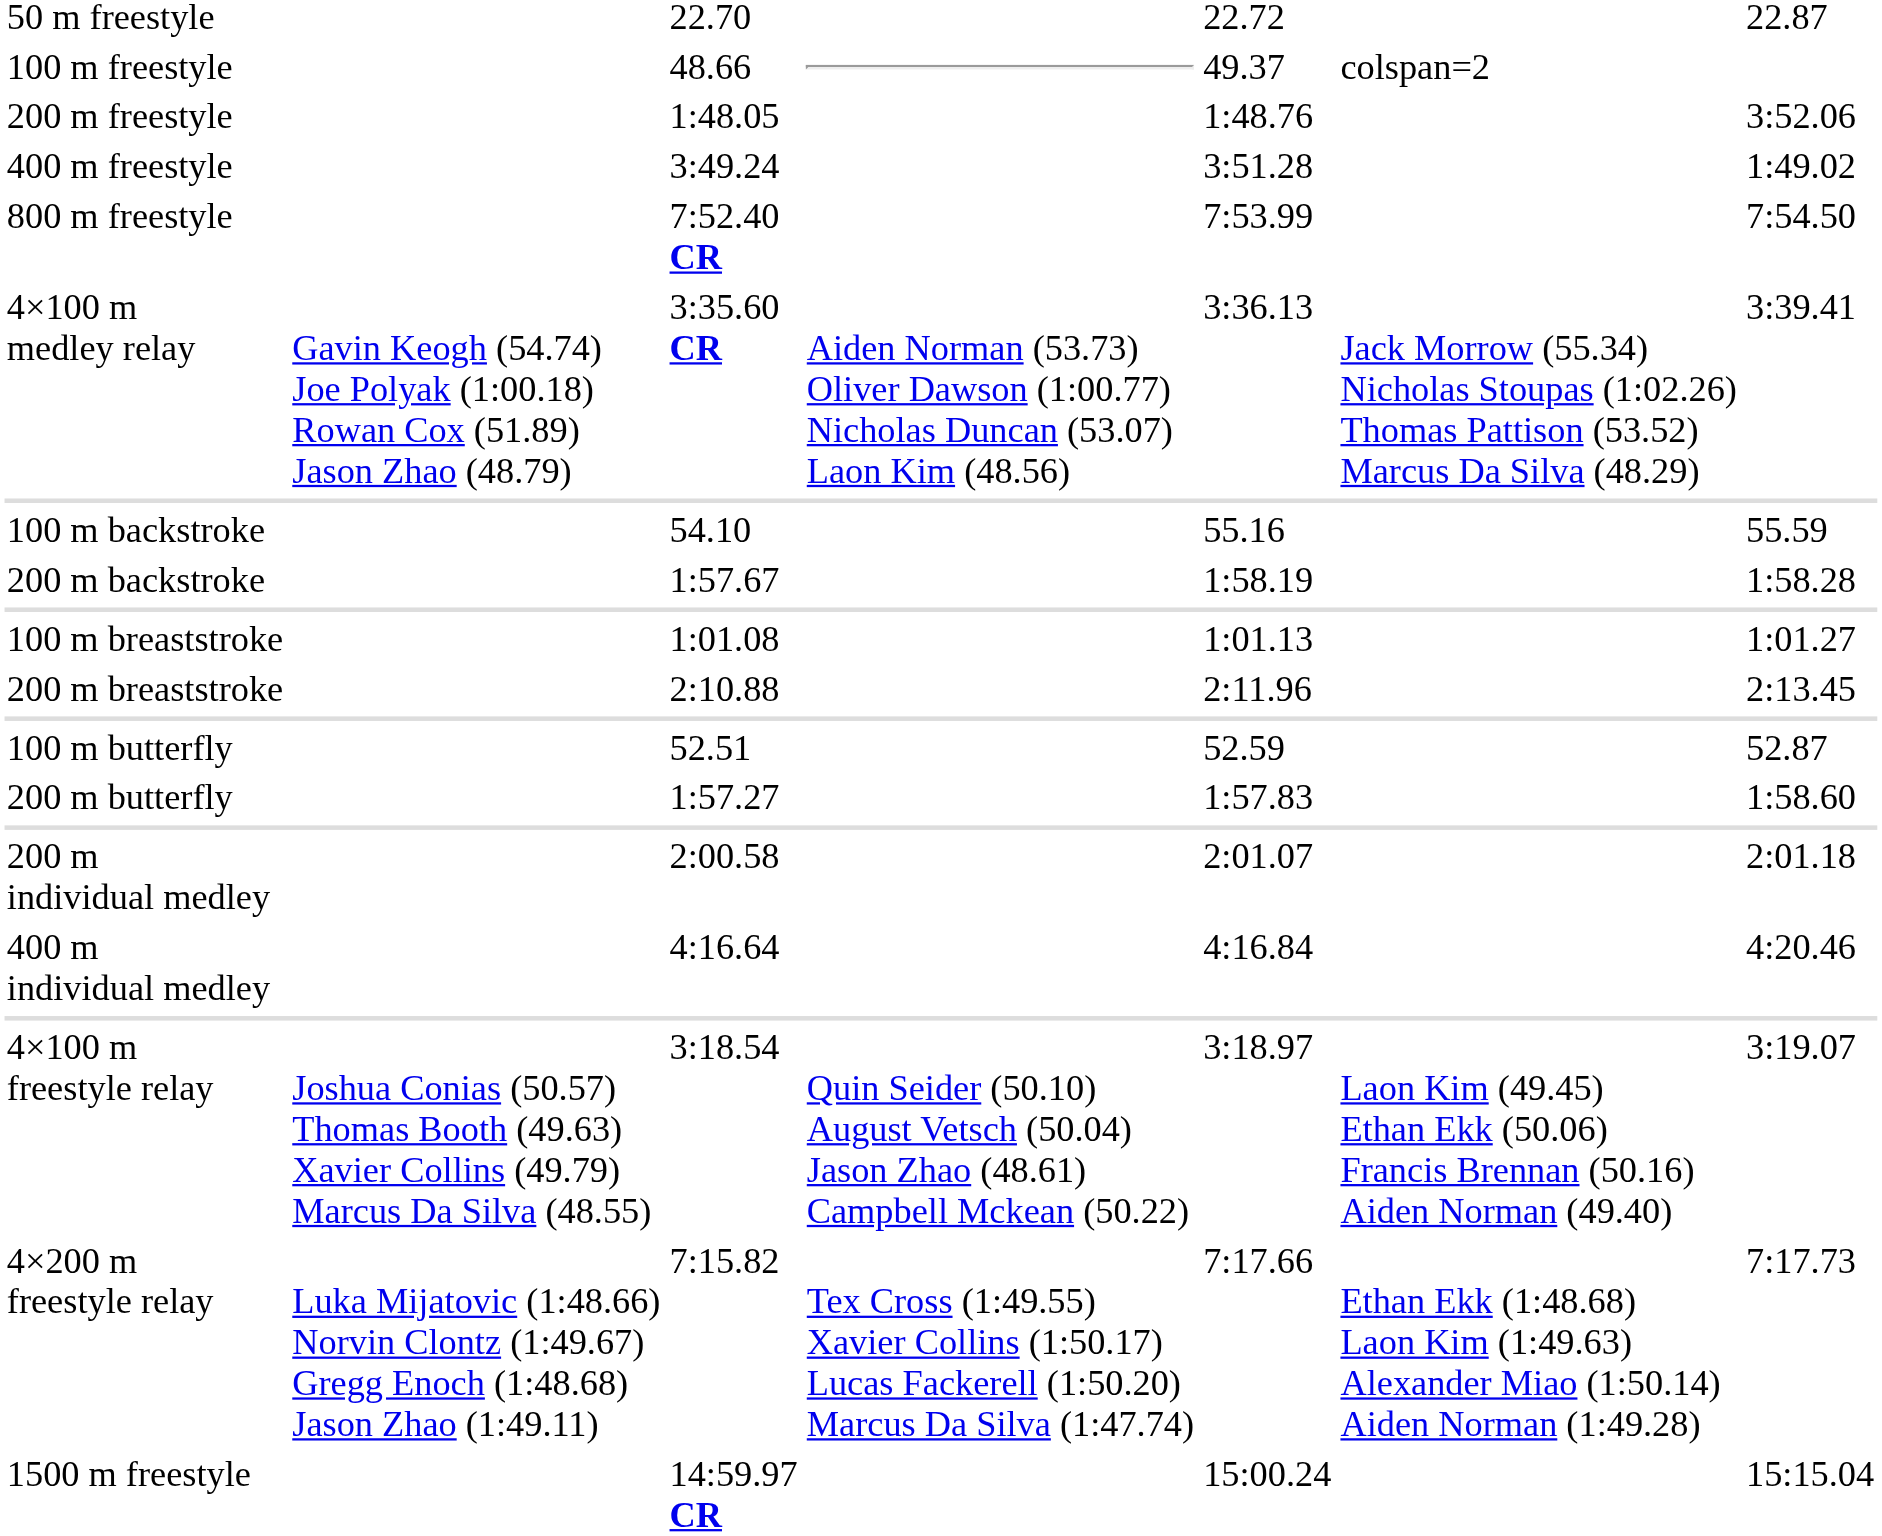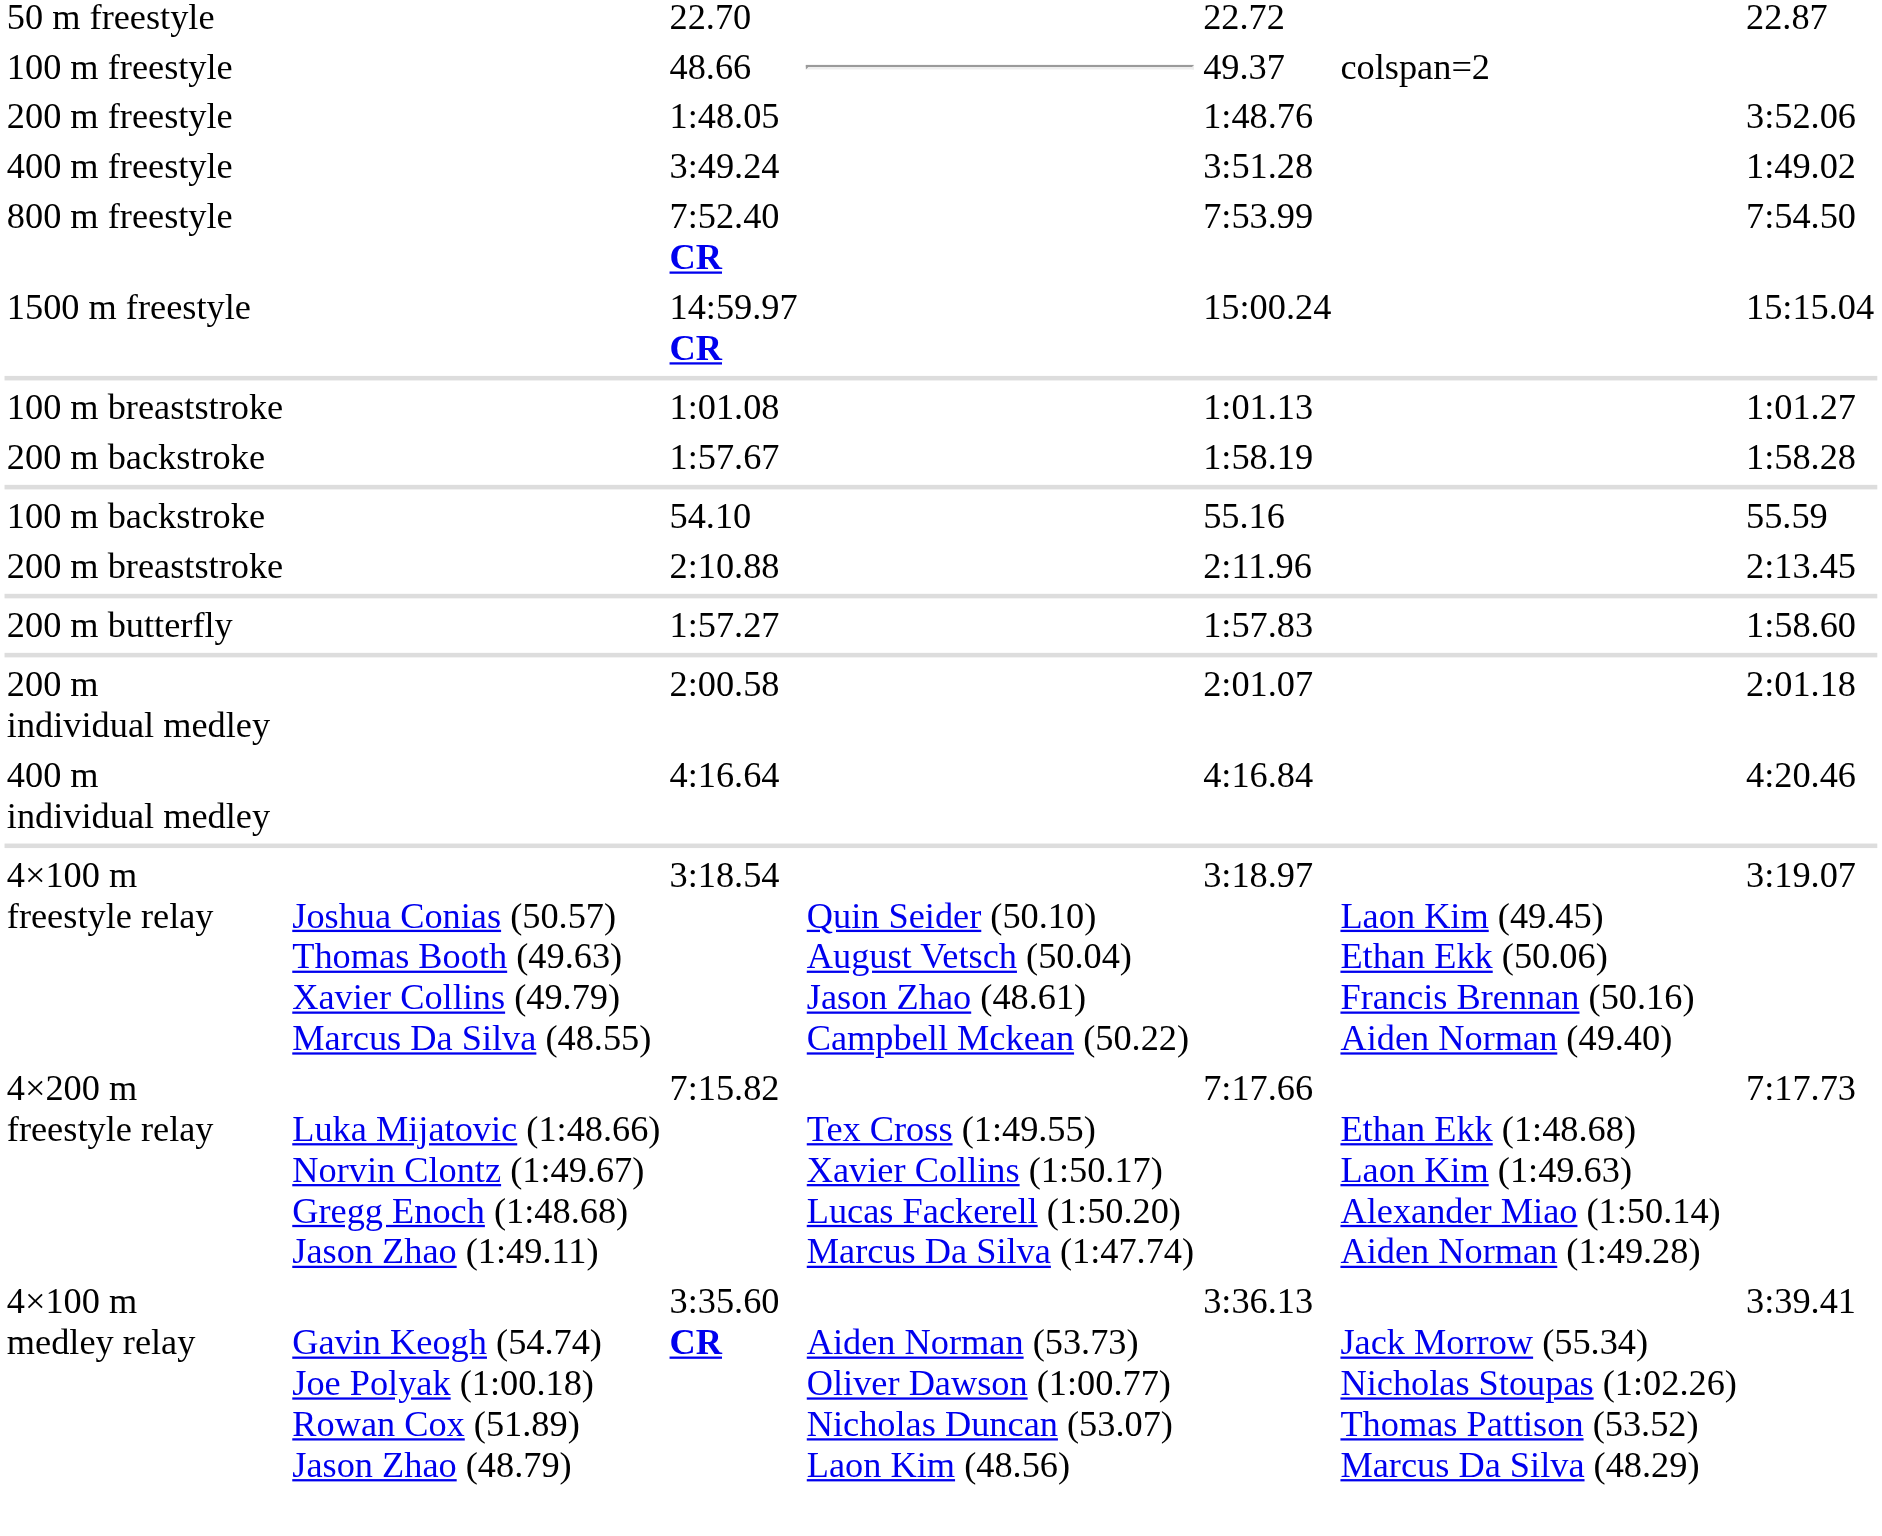rows swapped: (129, 1473) <-> (101, 327)
rows swapped: (136, 529) <-> (145, 638)
- row: (120, 747)
